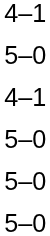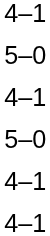(25, 181) 5–0 -> (25, 181) 4–1
(25, 223) 5–0 -> (25, 223) 4–1
